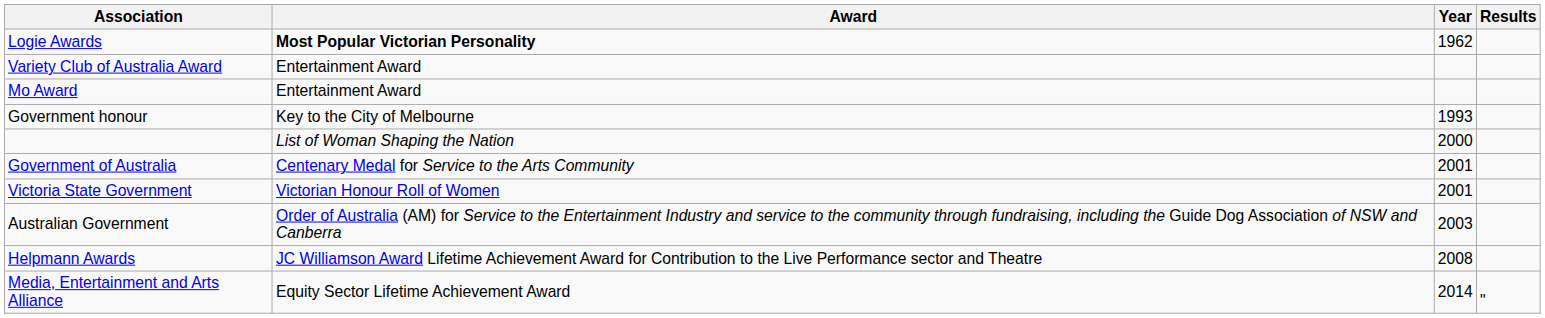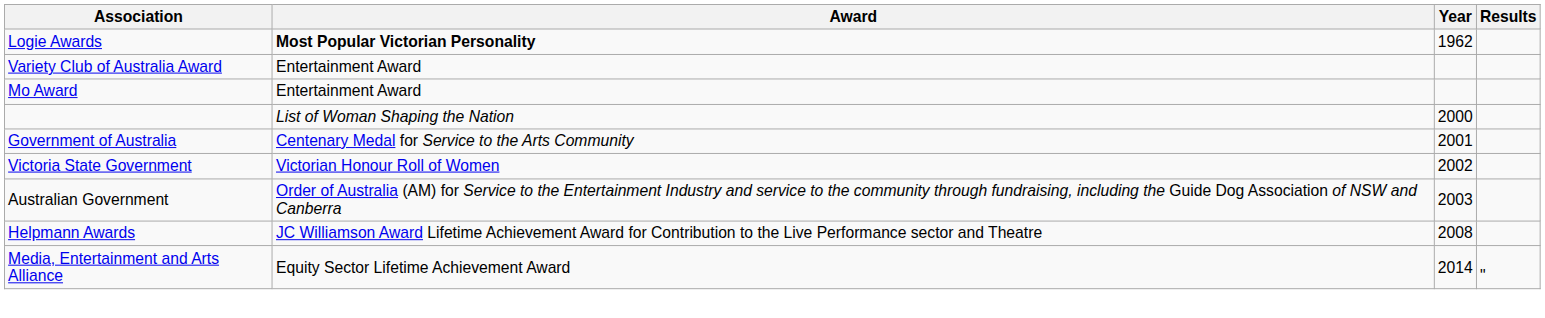- row: (78, 116)
(1455, 191) 2001 -> (1455, 166) 2002
